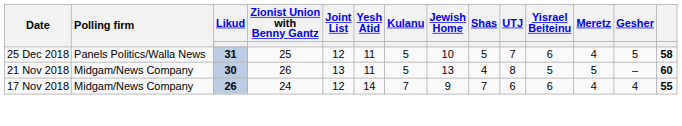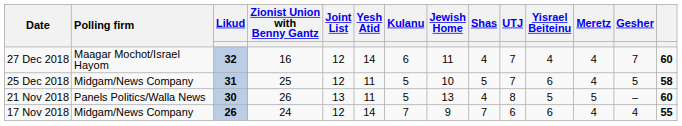+ row: (38, 60)
(140, 55) Panels Politics/Walla News -> (134, 81) Midgam/News Company
(134, 71) Midgam/News Company -> (140, 97) Panels Politics/Walla News
